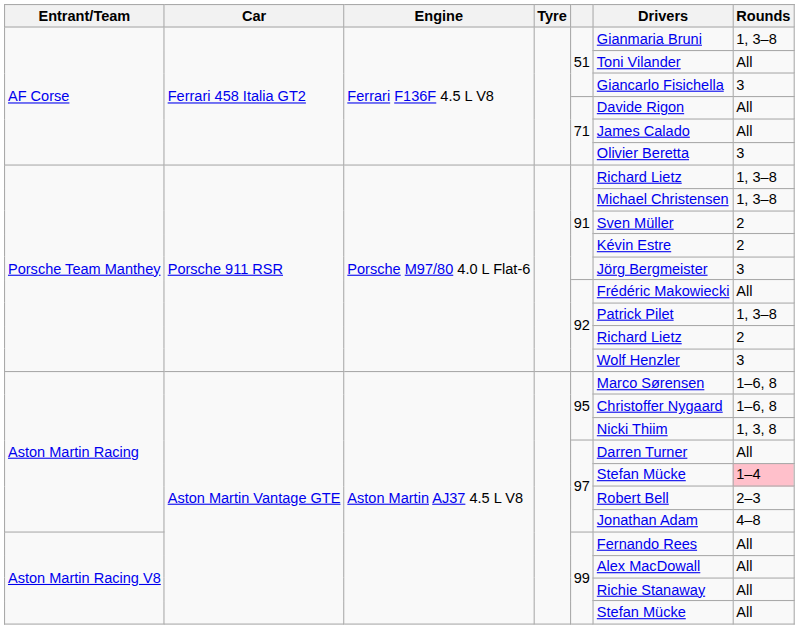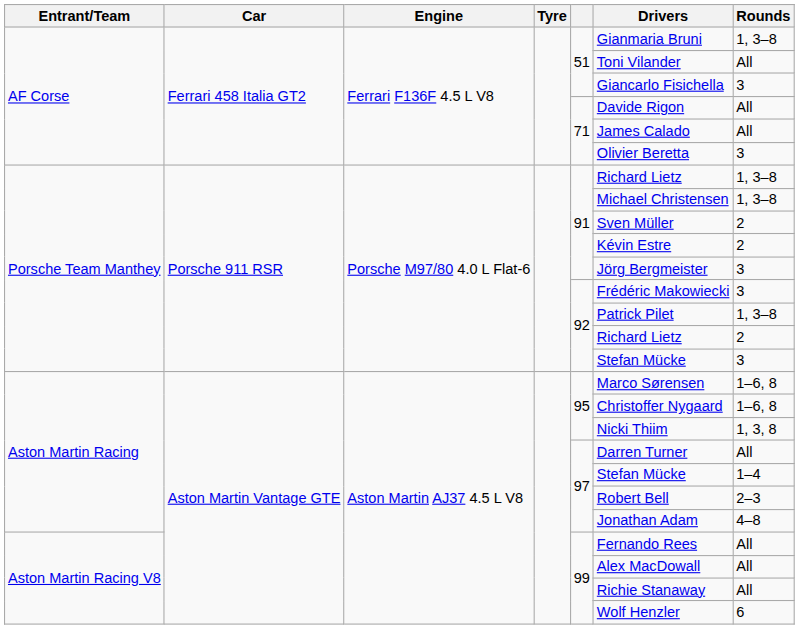(744, 291) All -> (740, 291) 3
(638, 360) Wolf Henzler -> (641, 360) Stefan Mücke
(748, 474) pink background -> (748, 474) no background
(641, 612) Stefan Mücke -> (638, 612) Wolf Henzler
(744, 612) All -> (740, 612) 6
